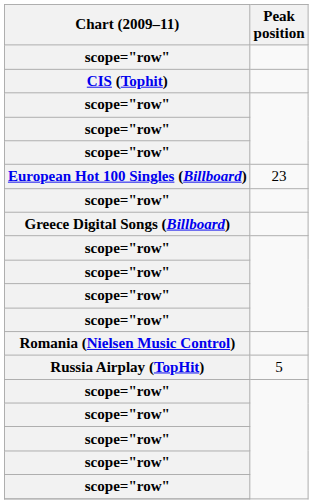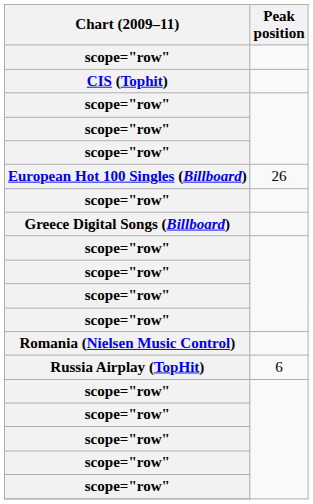(279, 176) 23 -> (279, 176) 26
(279, 367) 5 -> (279, 367) 6
